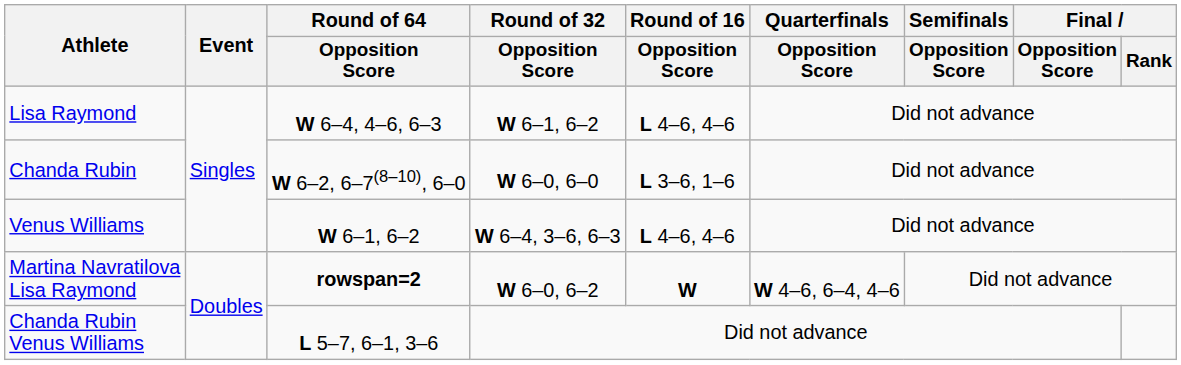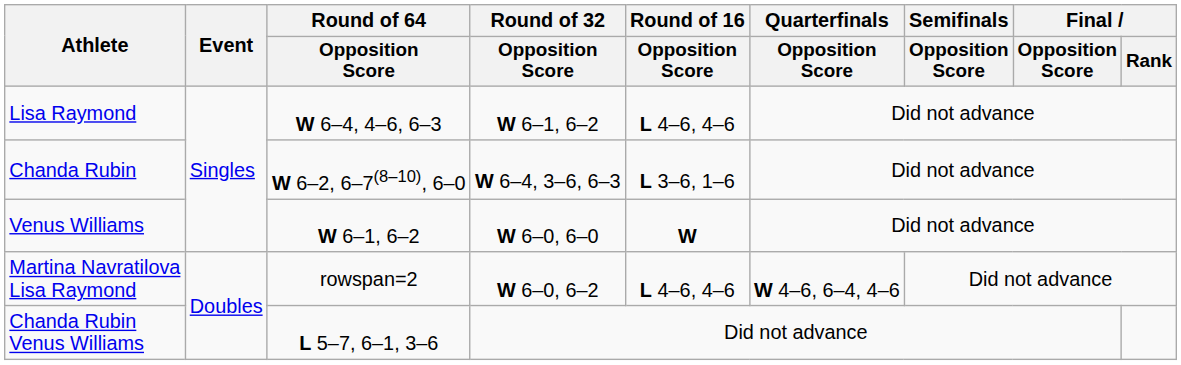(548, 181) W 6–0, 6–0 -> (548, 181) W 6–4, 3–6, 6–3
(548, 237) W 6–4, 3–6, 6–3 -> (548, 237) W 6–0, 6–0
(687, 237) L 4–6, 4–6 -> (687, 237) W
(369, 279) bold -> (369, 279) normal
(687, 290) W -> (687, 290) L 4–6, 4–6
